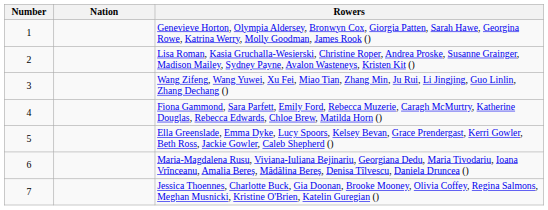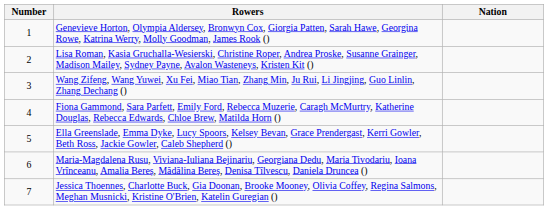columns swapped: (349, 12) <-> (104, 12)
